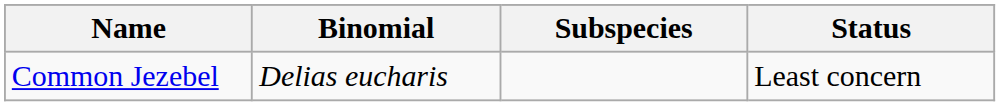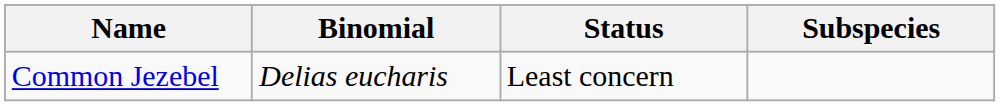columns swapped: (624, 28) <-> (871, 28)
